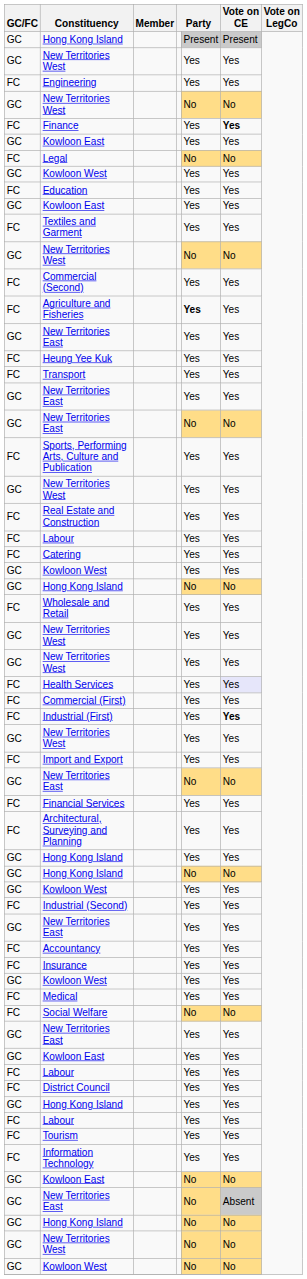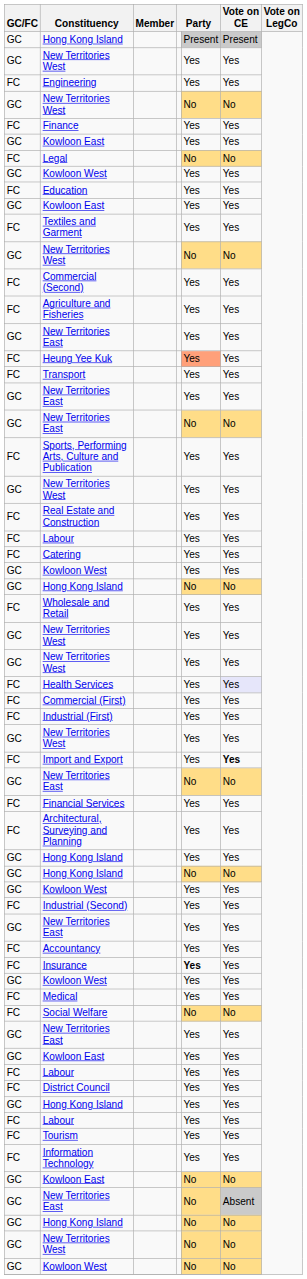(232, 126) bold -> (231, 126) normal
(192, 310) bold -> (192, 310) normal
(192, 358) no background -> (192, 358) lightsalmon background
(232, 716) bold -> (231, 716) normal
(231, 760) normal -> (232, 760) bold
(192, 965) normal -> (192, 965) bold
